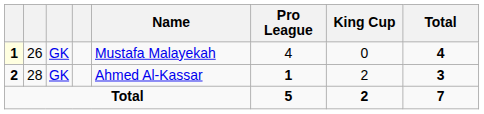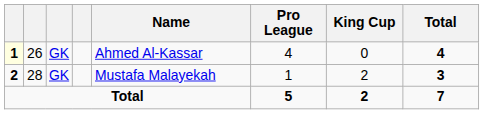(155, 53) Mustafa Malayekah -> (149, 53) Ahmed Al-Kassar
(149, 75) Ahmed Al-Kassar -> (155, 75) Mustafa Malayekah
(288, 75) bold -> (288, 75) normal
